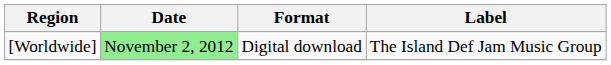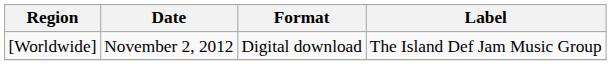(169, 45) lightgreen background -> (169, 45) no background
